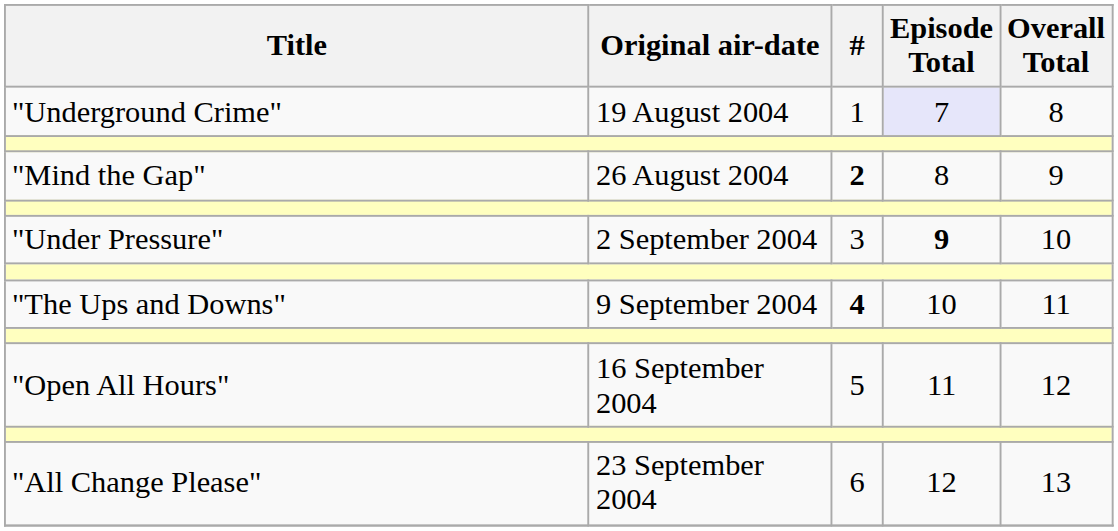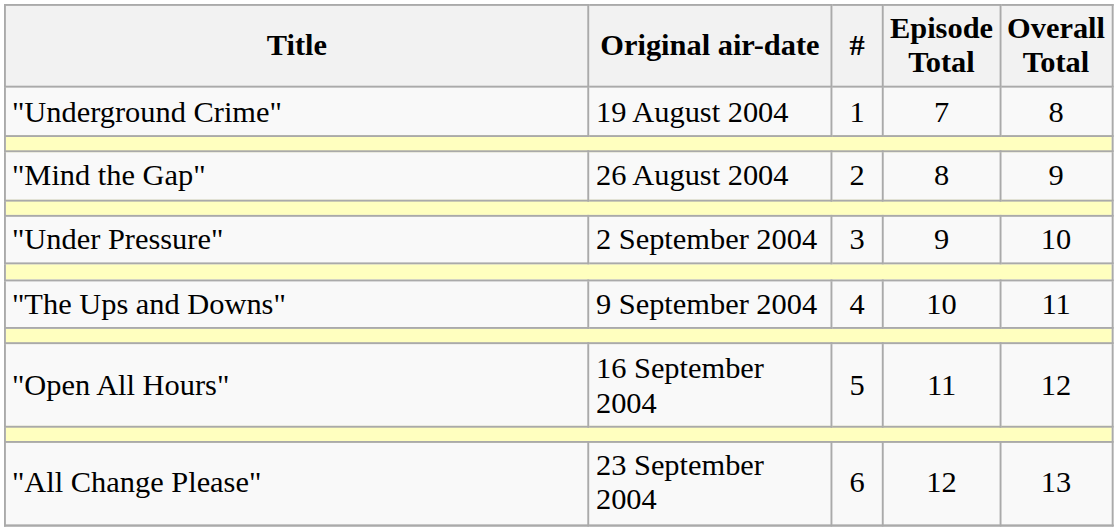(942, 111) lavender background -> (942, 111) no background
(857, 175) bold -> (857, 175) normal
(942, 239) bold -> (942, 239) normal
(857, 303) bold -> (857, 303) normal
